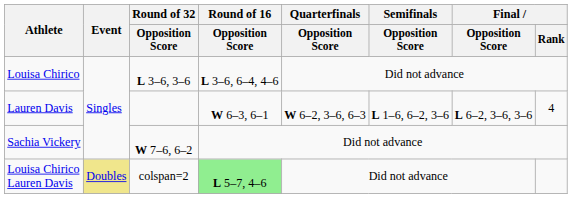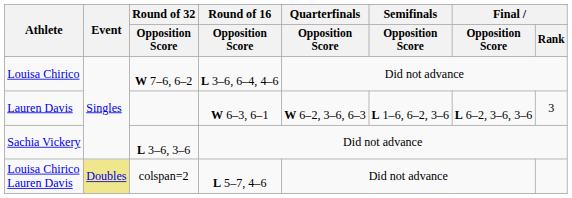(164, 81) L 3–6, 3–6 -> (164, 81) W 7–6, 6–2
(551, 108) 4 -> (551, 108) 3
(164, 149) W 7–6, 6–2 -> (164, 149) L 3–6, 3–6
(240, 184) lightgreen background -> (240, 184) no background
